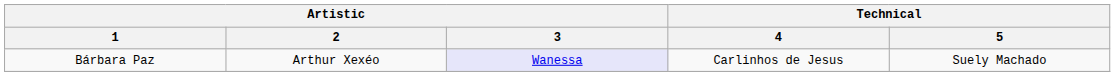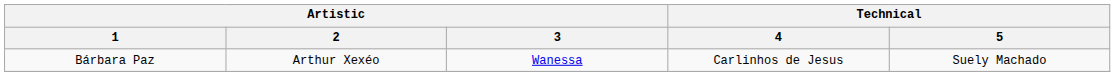(557, 60) lavender background -> (557, 60) no background
